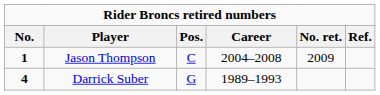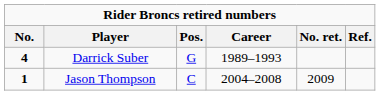rows swapped: (110, 57) <-> (110, 79)
